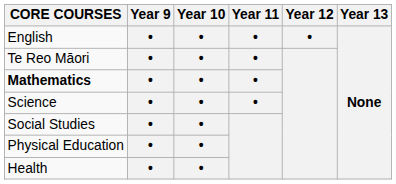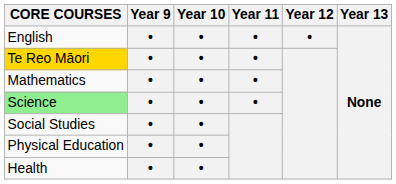(49, 59) no background -> (49, 59) gold background
(49, 80) bold -> (47, 80) normal
(32, 102) no background -> (32, 102) lightgreen background
